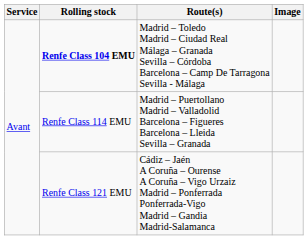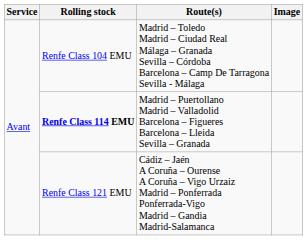(88, 55) bold -> (87, 55) normal
(87, 121) normal -> (88, 121) bold
